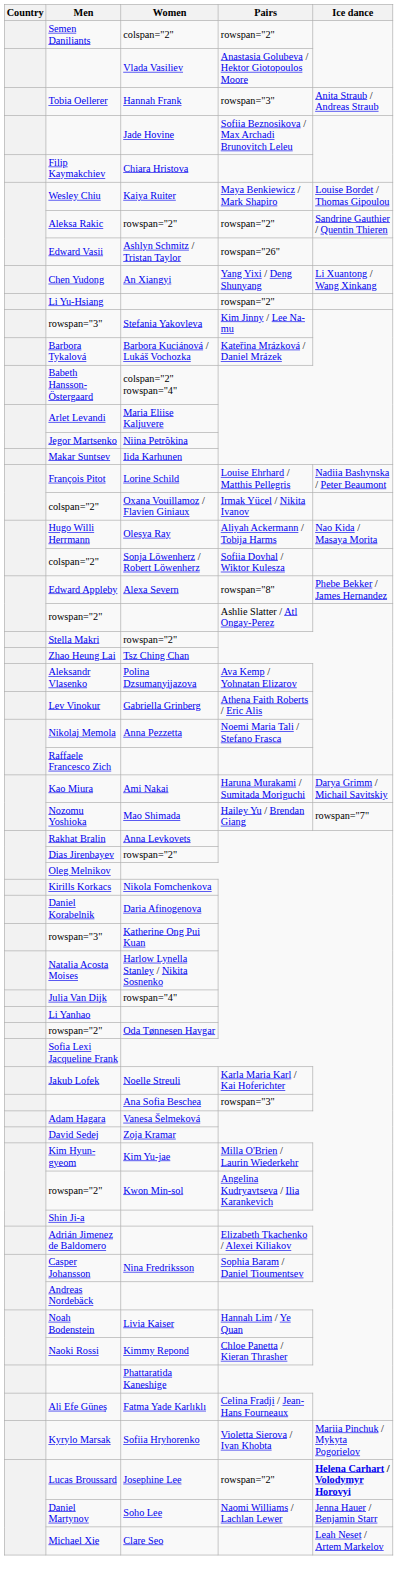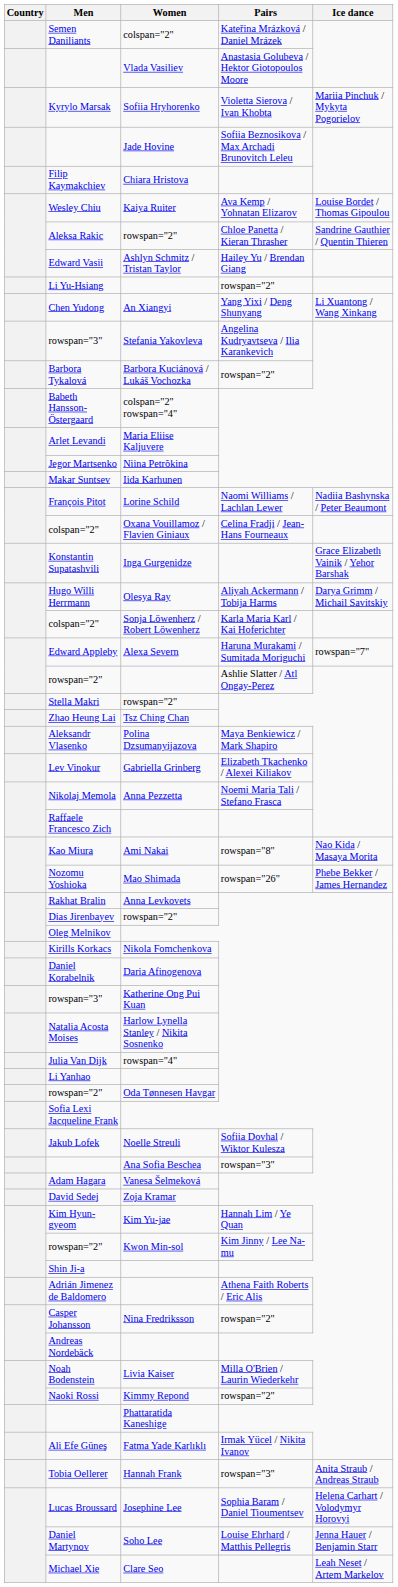(248, 34) rowspan="2" -> (263, 34) Kateřina Mrázková / Daniel Mrázek
rows swapped: (78, 101) <-> (80, 1440)
(261, 196) Maya Benkiewicz / Mark Shapiro -> (259, 207) Ava Kemp / Yohnatan Elizarov
(248, 224) rowspan="2" -> (254, 235) Chloe Panetta / Kieran Thrasher
(250, 251) rowspan="26" -> (263, 263) Hailey Yu / Brendan Giang
rows swapped: (76, 279) <-> (76, 301)
(263, 323) Kim Jinny / Lee Na-mu -> (260, 341) Angelina Kudryavtseva / Ilia Karankevich
(263, 351) Kateřina Mrázková / Daniel Mrázek -> (248, 374) rowspan="2"
(256, 478) Louise Ehrhard / Matthis Pellegris -> (257, 501) Naomi Williams / Lachlan Lewer
(263, 506) Irmak Yücel / Nikita Ivanov -> (262, 529) Celina Fradji / Jean-Hans Fourneaux
+ row: (74, 563)
(346, 534) Nao Kida / Masaya Morita -> (351, 596) Darya Grimm / Michail Savitskiy
(253, 562) Sofiia Dovhal / Wiktor Kulesza -> (259, 624) Karla Maria Karl / Kai Hoferichter
(248, 589) rowspan="8" -> (263, 652) Haruna Murakami / Sumitada Moriguchi
(351, 589) Phebe Bekker / James Hernandez -> (342, 652) rowspan="7"
(259, 677) Ava Kemp / Yohnatan Elizarov -> (261, 740) Maya Benkiewicz / Mark Shapiro
(265, 705) Athena Faith Roberts / Eric Alis -> (264, 767) Elizabeth Tkachenko / Alexei Kiliakov
(263, 788) Haruna Murakami / Sumitada Moriguchi -> (248, 851) rowspan="8"
(351, 788) Darya Grimm / Michail Savitskiy -> (346, 851) Nao Kida / Masaya Morita
(262, 816) Hailey Yu / Brendan Giang -> (250, 878) rowspan="26"
(342, 816) rowspan="7" -> (351, 878) Phebe Bekker / James Hernandez
(259, 1080) Karla Maria Karl / Kai Hoferichter -> (253, 1142) Sofiia Dovhal / Wiktor Kulesza
(260, 1157) Milla O'Brien / Laurin Wiederkehr -> (256, 1219) Hannah Lim / Ye Quan
(260, 1190) Angelina Kudryavtseva / Ilia Karankevich -> (263, 1247) Kim Jinny / Lee Na-mu
(264, 1240) Elizabeth Tkachenko / Alexei Kiliakov -> (265, 1291) Athena Faith Roberts / Eric Alis
(262, 1268) Sophia Baram / Daniel Tioumentsev -> (248, 1318) rowspan="2"
(256, 1323) Hannah Lim / Ye Quan -> (260, 1374) Milla O'Brien / Laurin Wiederkehr
(254, 1351) Chloe Panetta / Kieran Thrasher -> (248, 1396) rowspan="2"
(262, 1406) Celina Fradji / Jean-Hans Fourneaux -> (263, 1446) Irmak Yücel / Nikita Ivanov
(248, 1479) rowspan="2" -> (262, 1507) Sophia Baram / Daniel Tioumentsev
(352, 1479) bold -> (349, 1507) normal
(257, 1513) Naomi Williams / Lachlan Lewer -> (256, 1541) Louise Ehrhard / Matthis Pellegris
